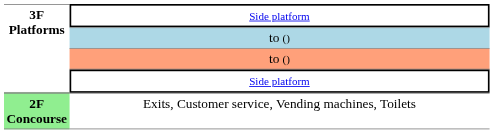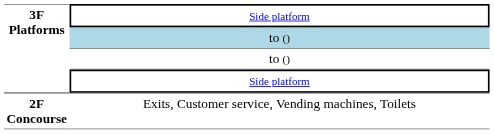(279, 58) lightsalmon background -> (279, 58) no background
(37, 111) lightgreen background -> (37, 111) no background
